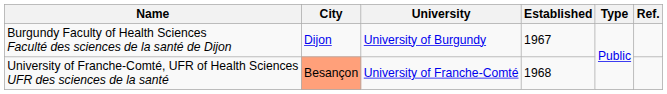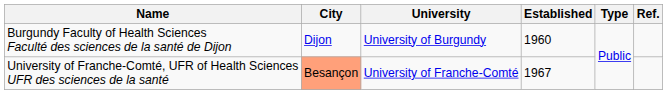(538, 40) 1967 -> (538, 40) 1960
(538, 73) 1968 -> (538, 73) 1967
